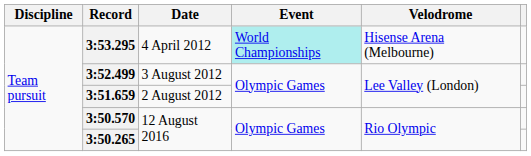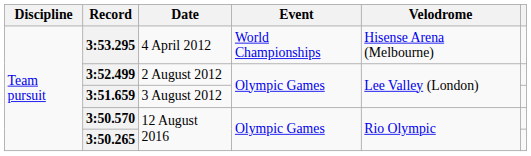(278, 44) paleturquoise background -> (278, 44) no background
(182, 74) 3 August 2012 -> (182, 74) 2 August 2012
(182, 96) 2 August 2012 -> (182, 96) 3 August 2012
